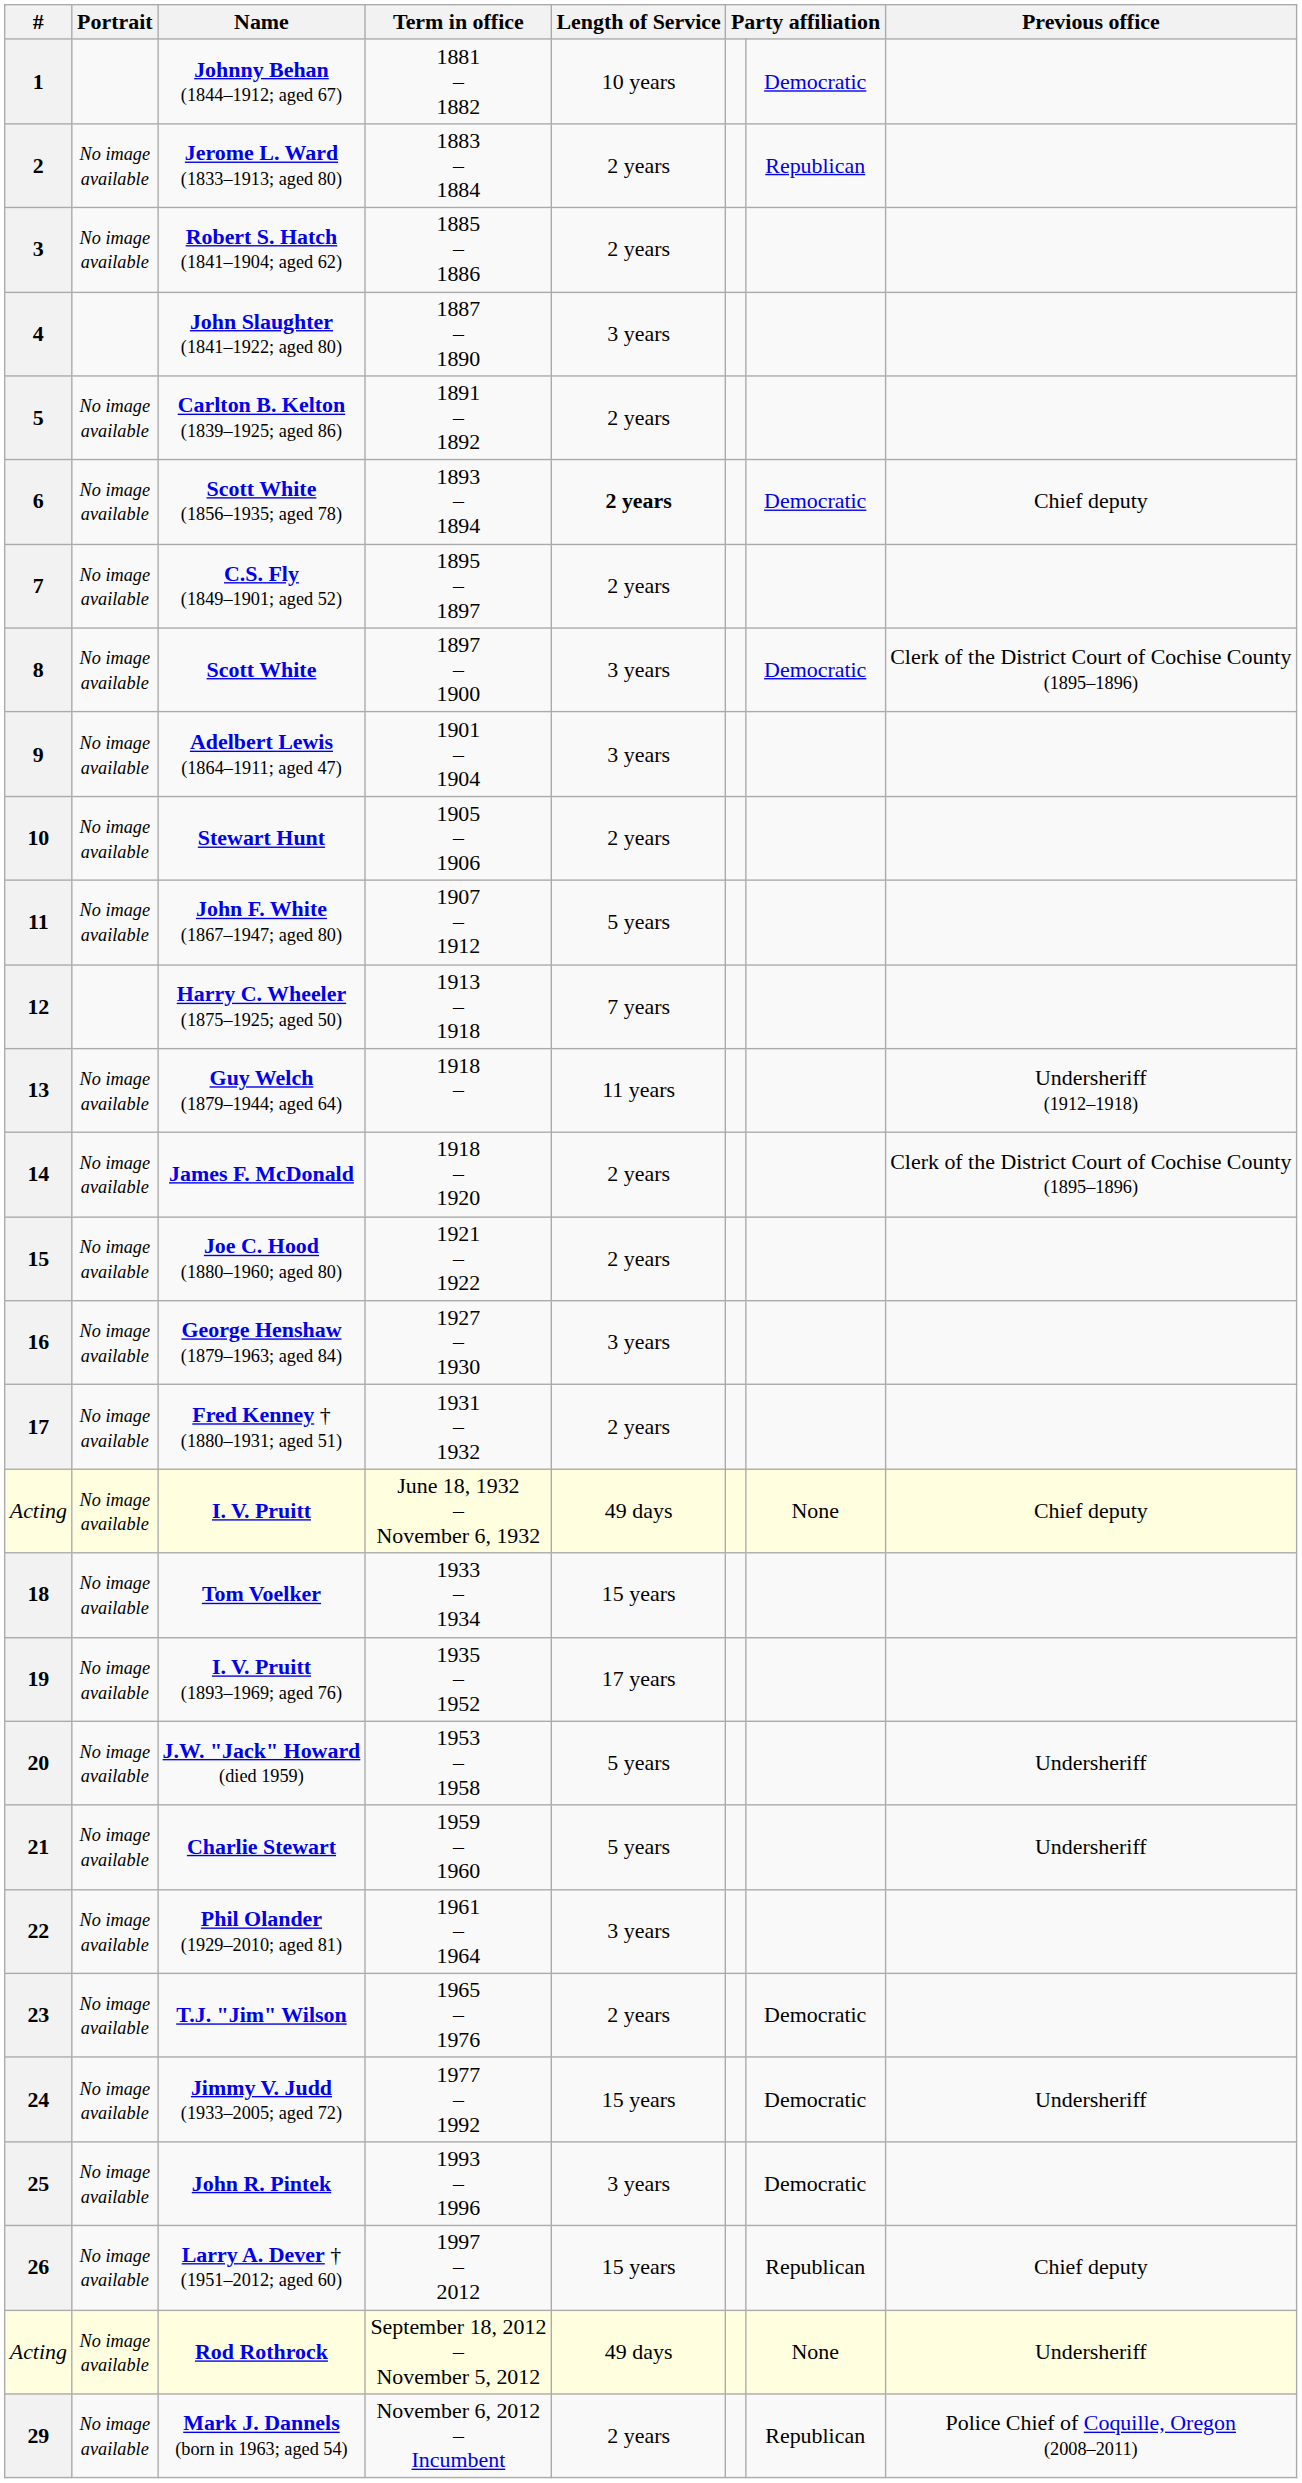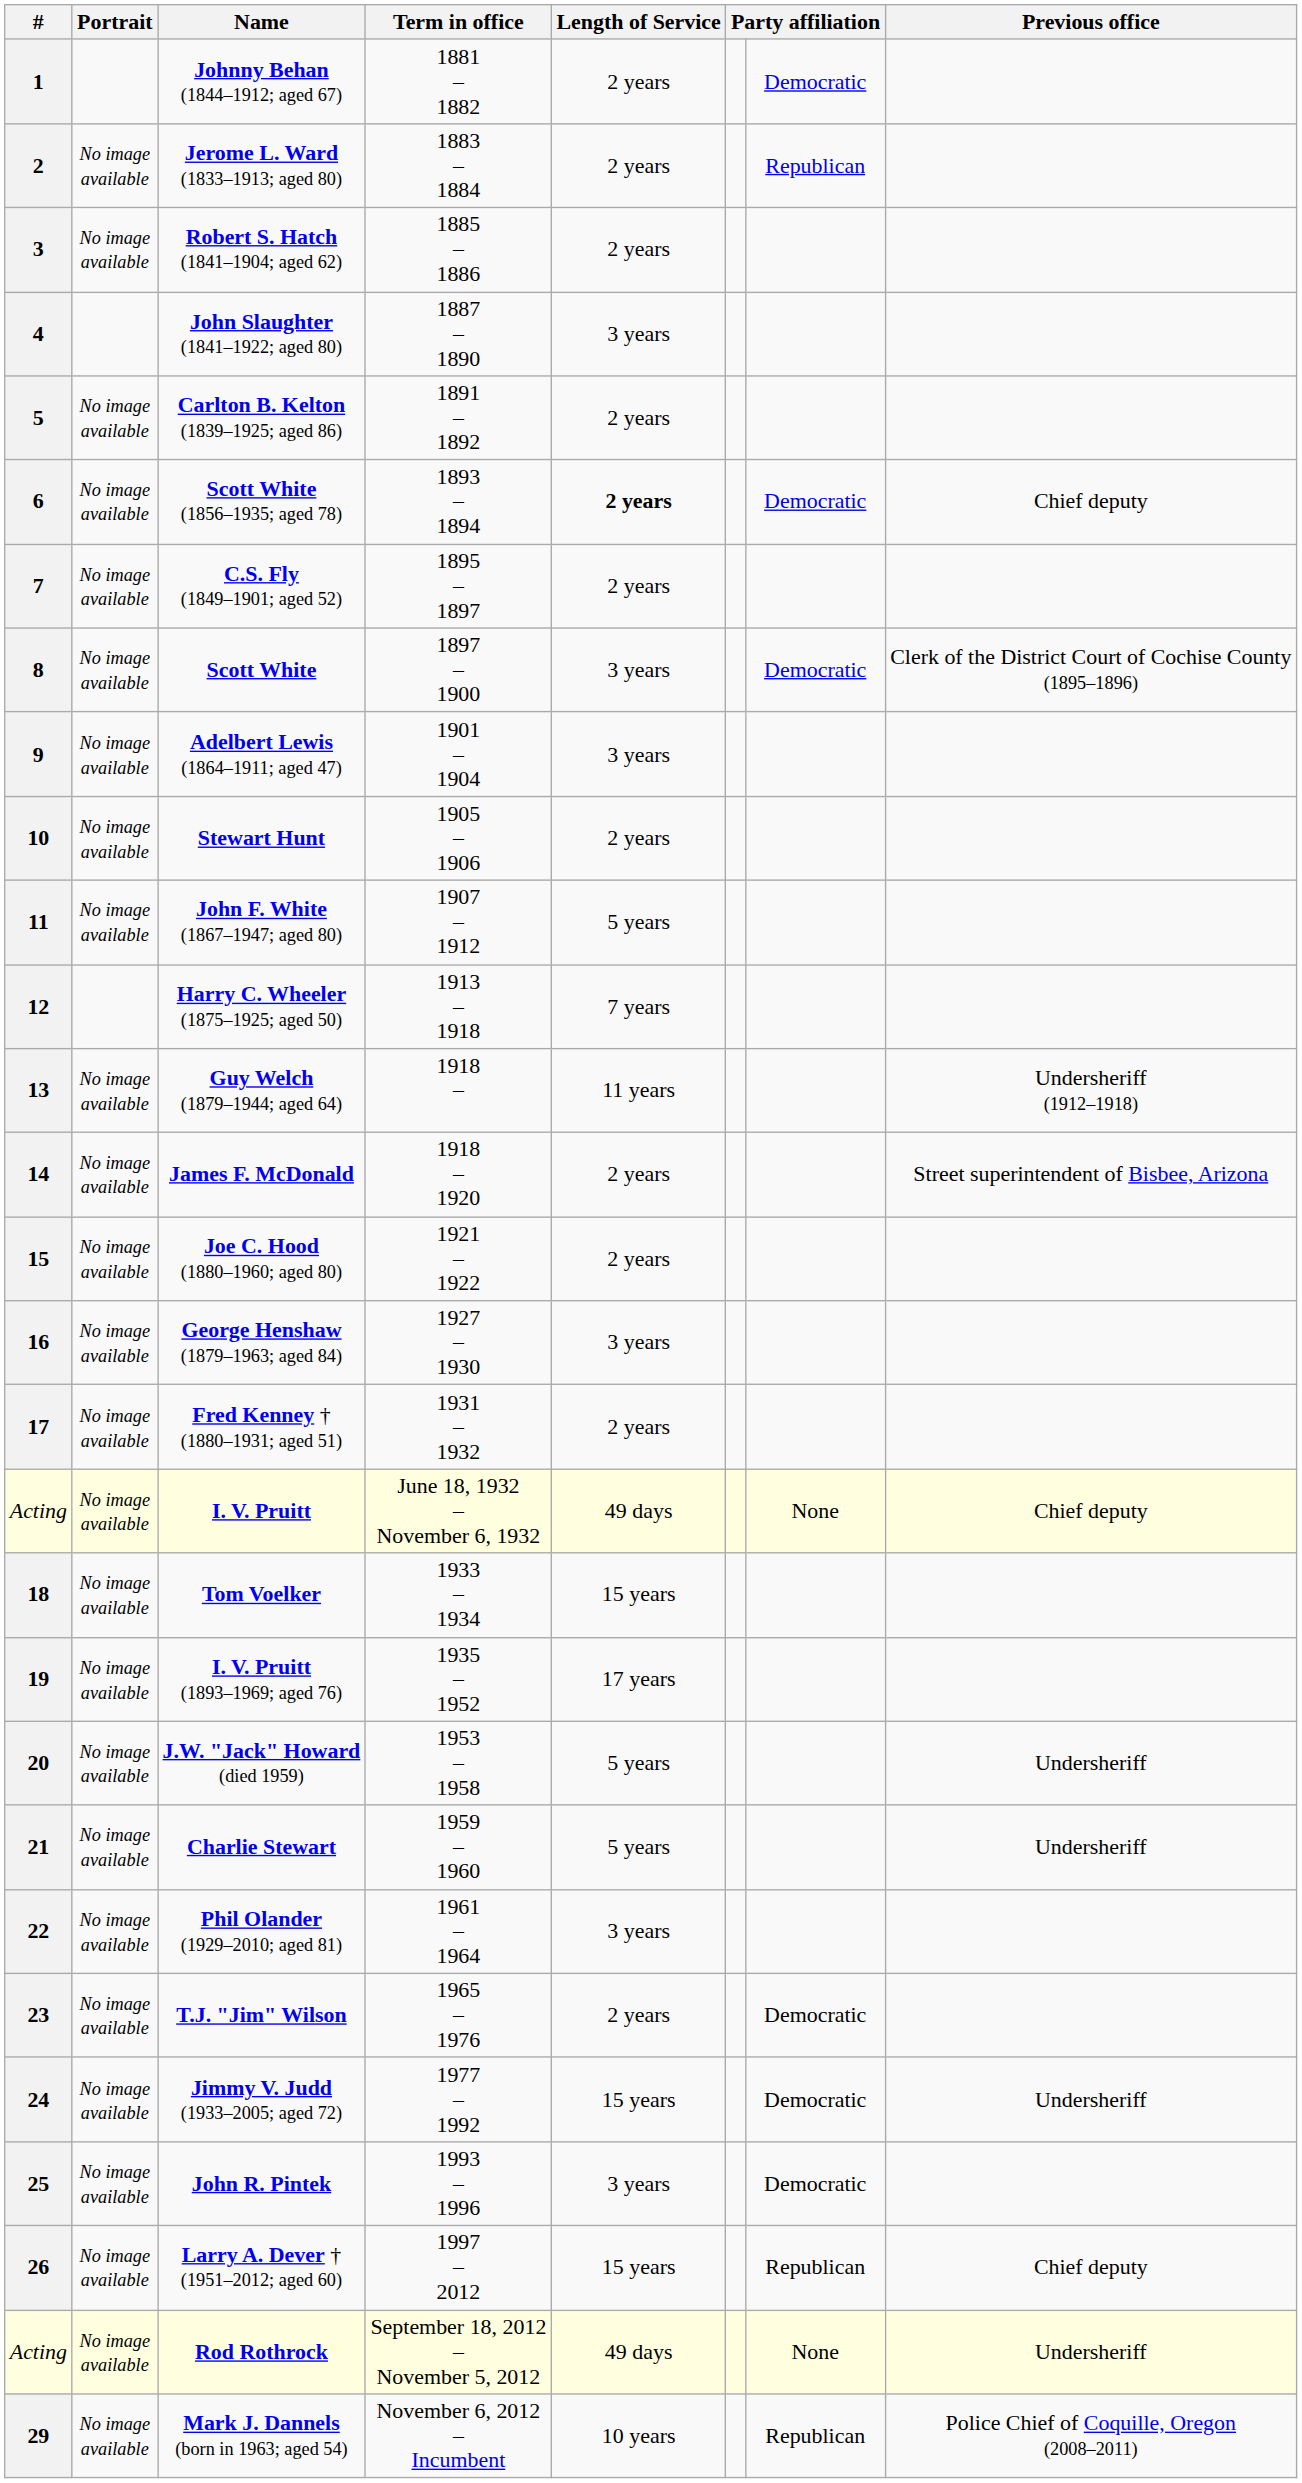(639, 81) 10 years -> (639, 81) 2 years
(1091, 1174) Clerk of the District Court of Cochise County (1895–1896) -> (1091, 1174) Street superintendent of Bisbee, Arizona
(639, 2435) 2 years -> (639, 2435) 10 years
